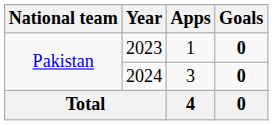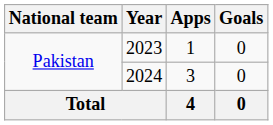(241, 47) bold -> (241, 47) normal
(241, 76) bold -> (241, 76) normal
